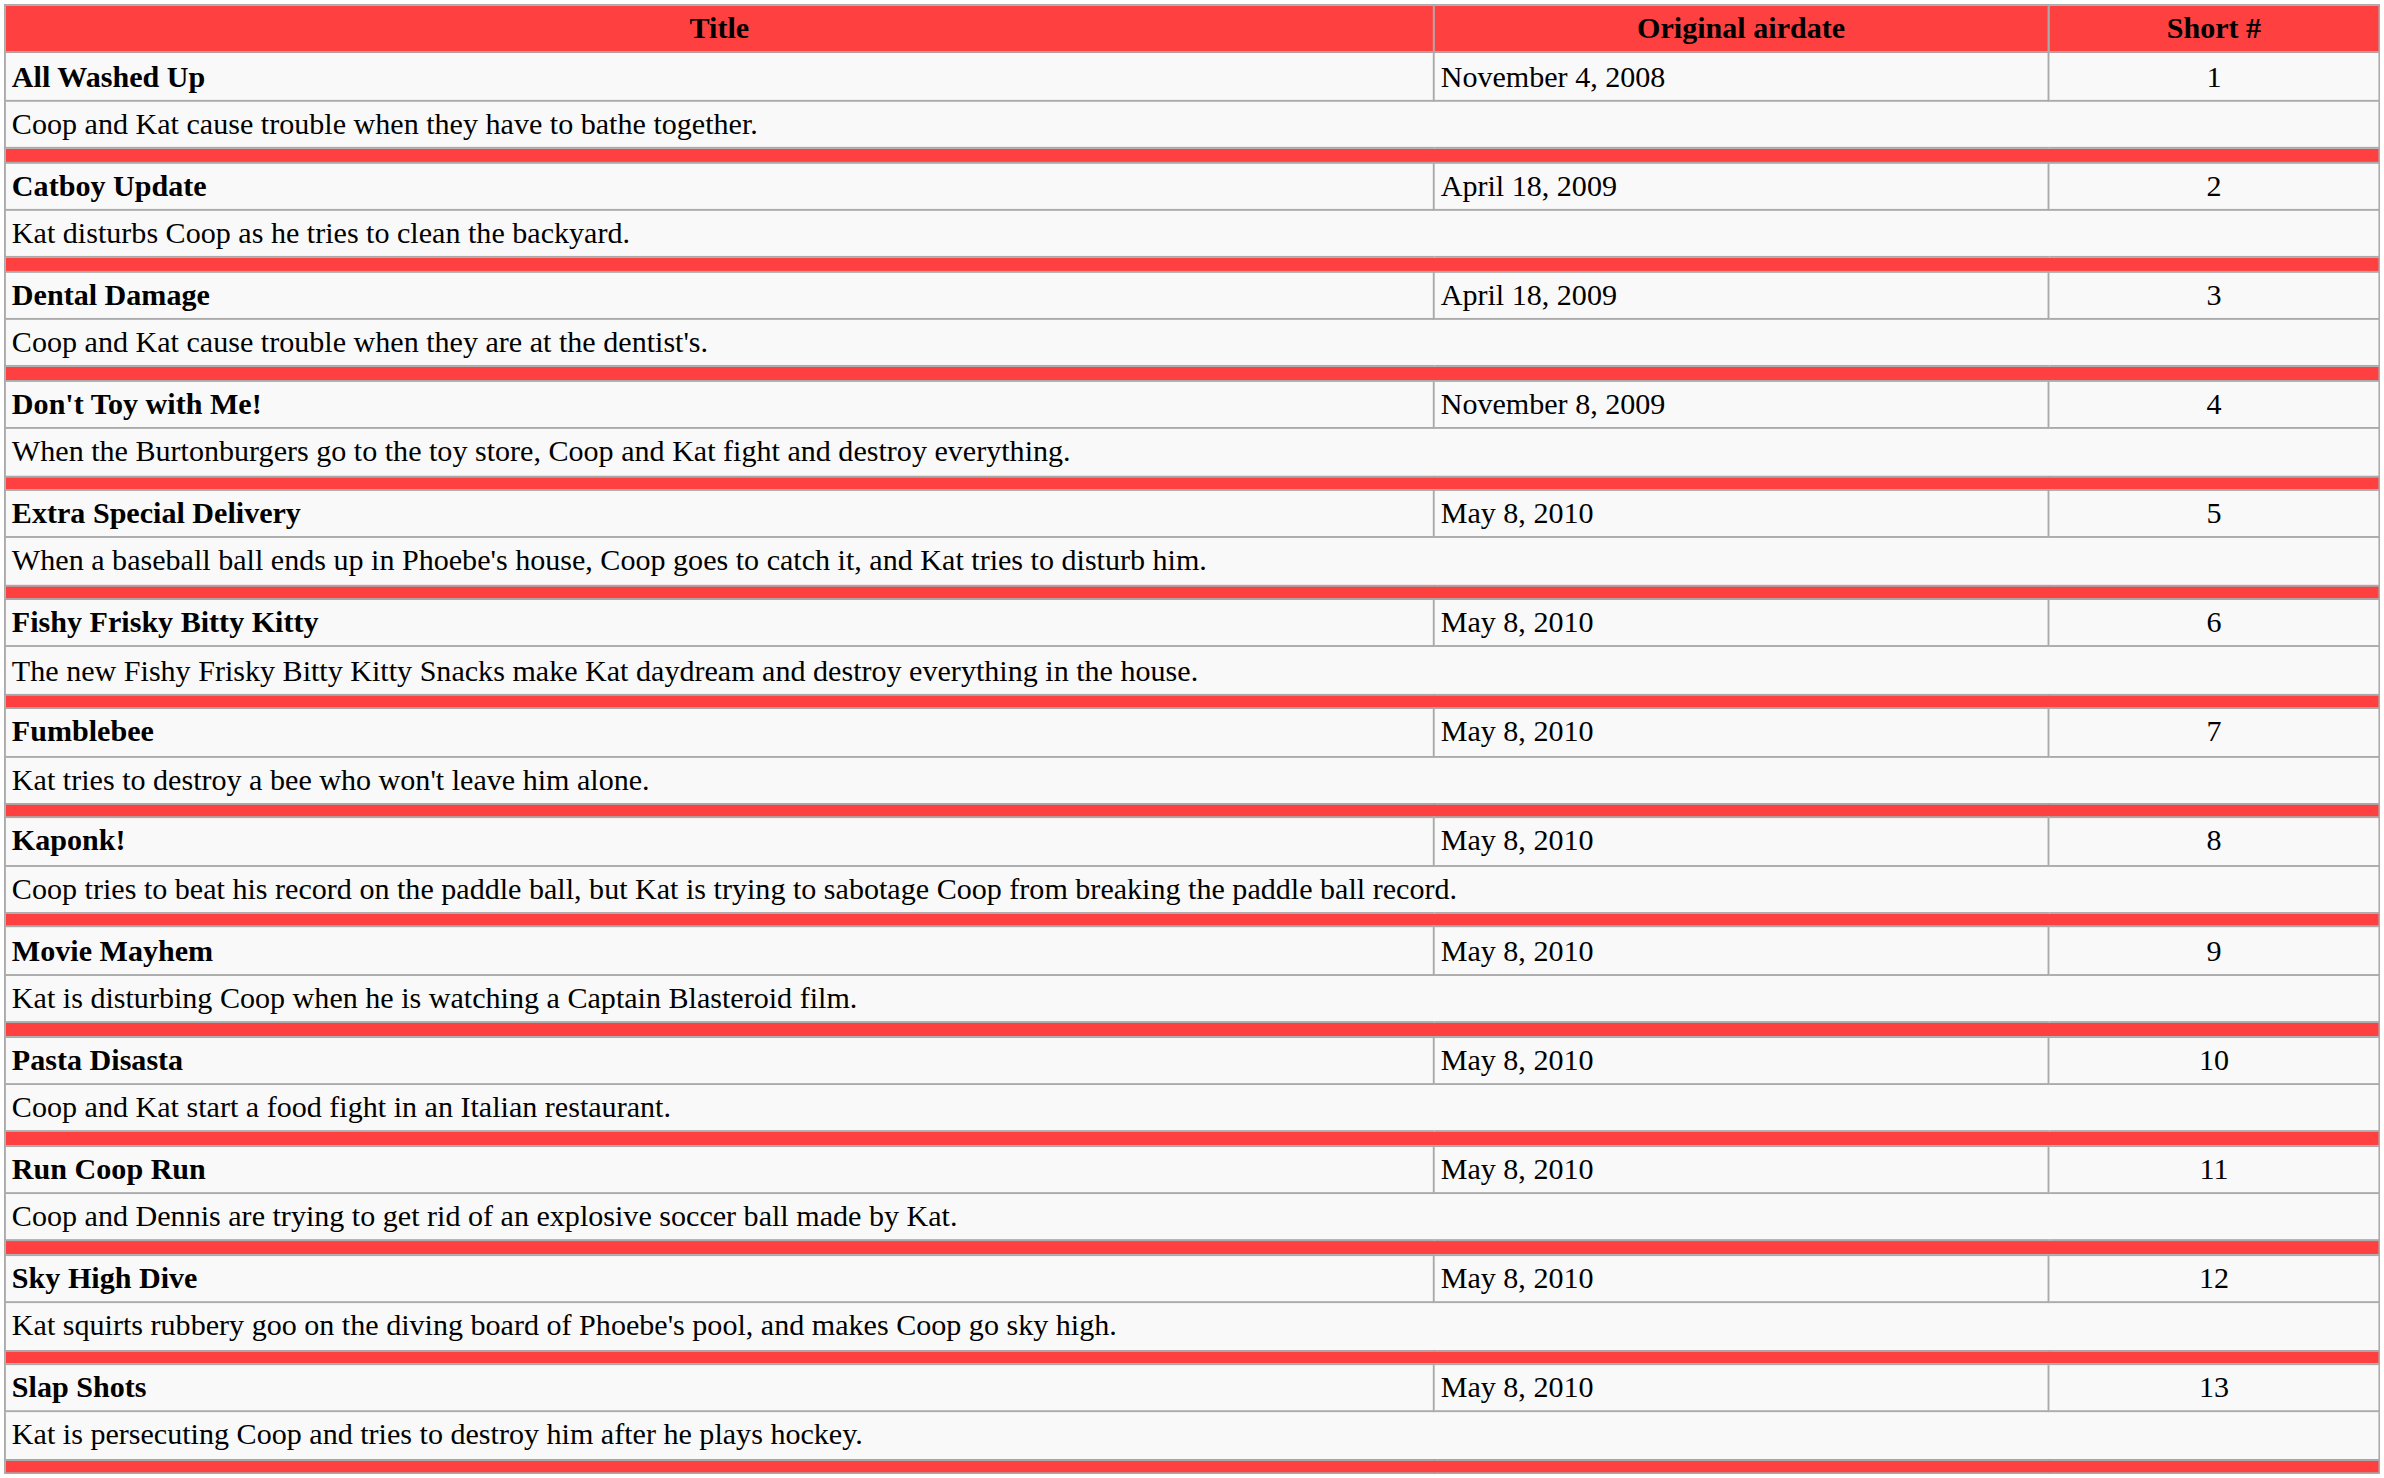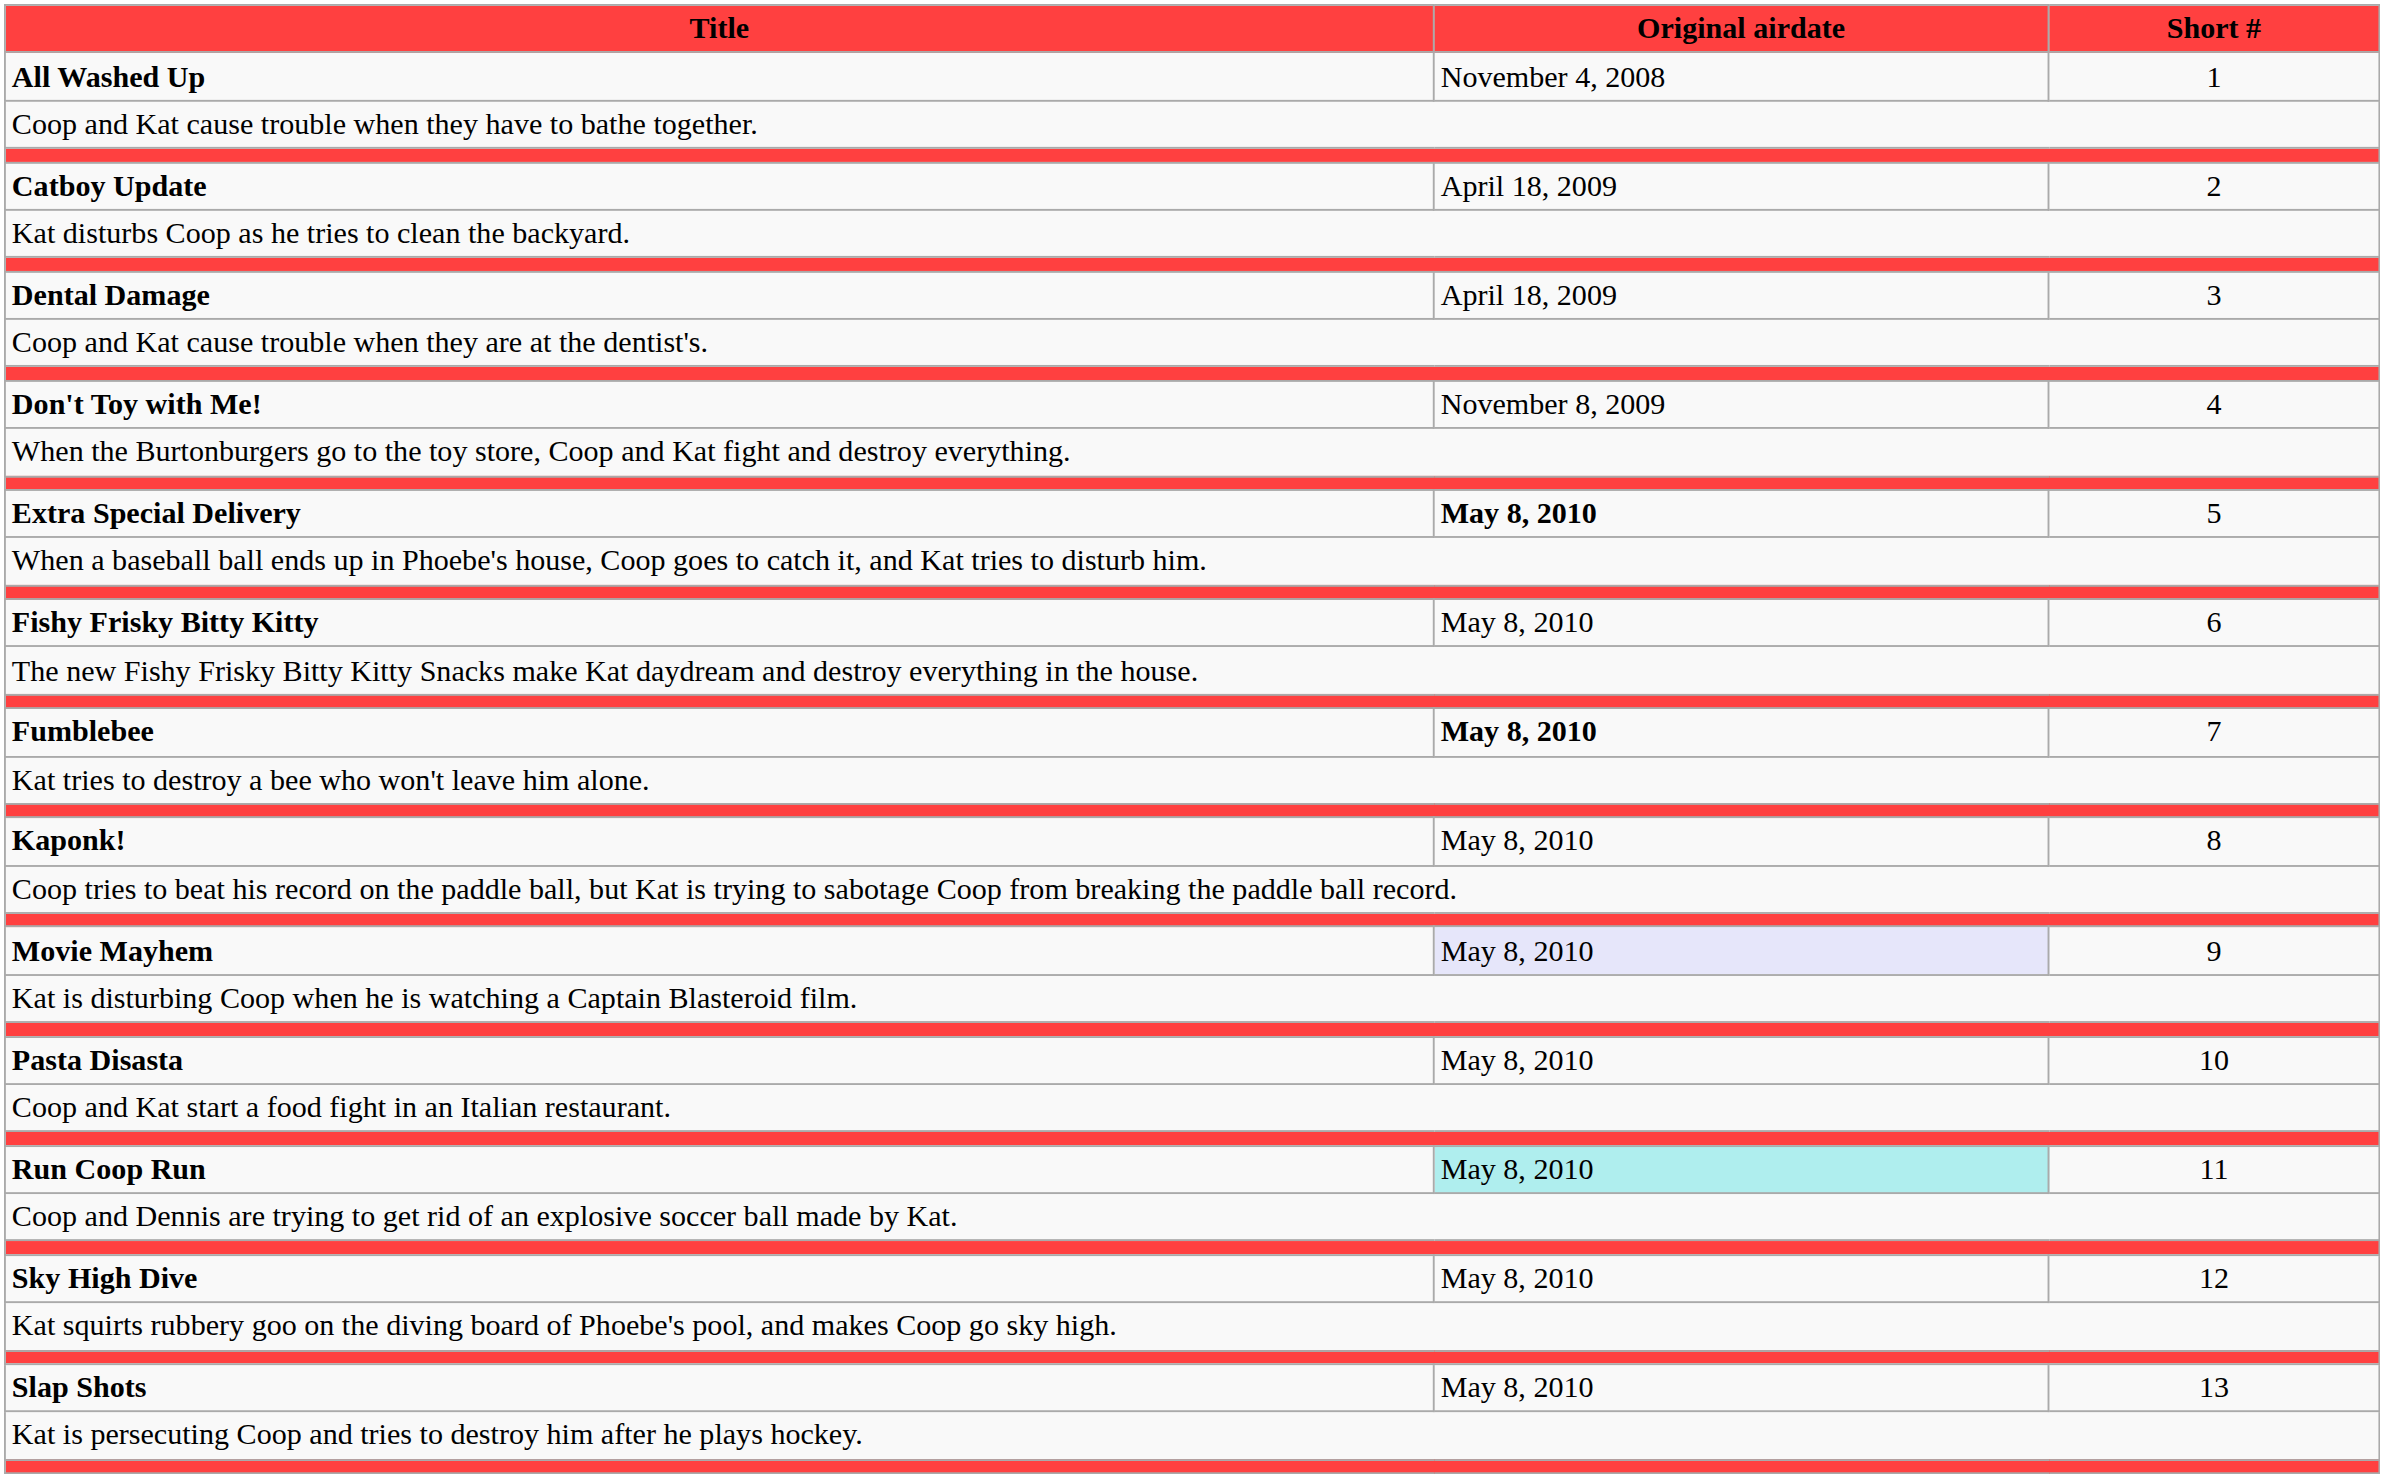(1517, 513) normal -> (1519, 513) bold
(1517, 731) normal -> (1519, 731) bold
(1517, 950) no background -> (1517, 950) lavender background
(1517, 1168) no background -> (1517, 1168) paleturquoise background
